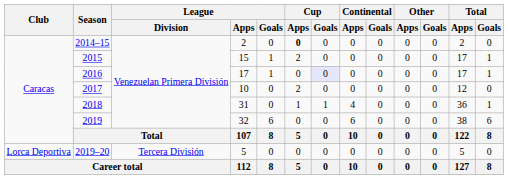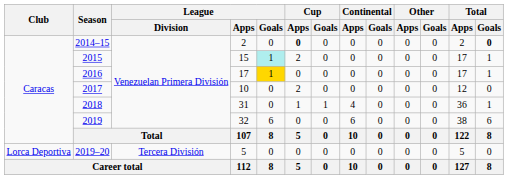(489, 43) normal -> (489, 43) bold
(271, 58) no background -> (271, 58) paleturquoise background
(271, 74) no background -> (271, 74) gold background
(326, 74) lavender background -> (326, 74) no background
